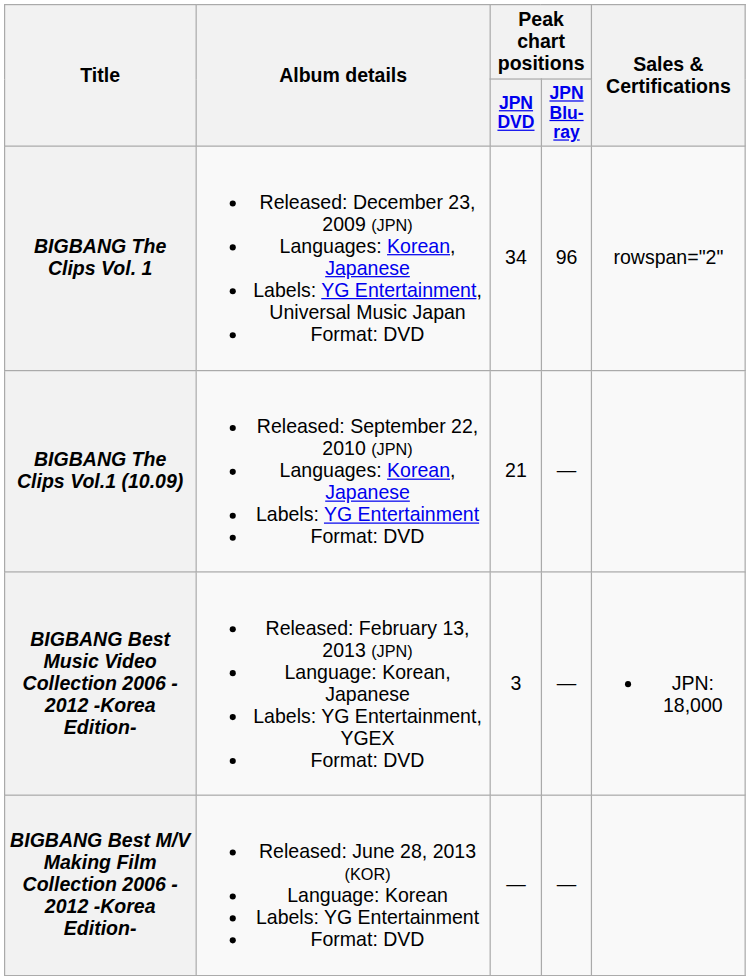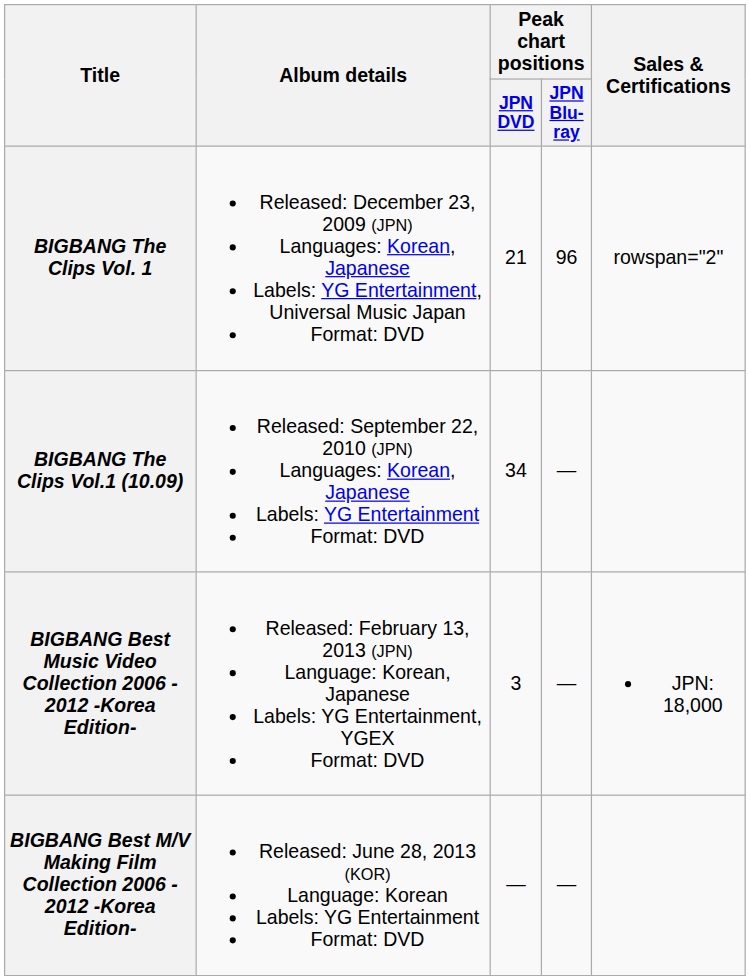(516, 258) 34 -> (516, 258) 21
(516, 470) 21 -> (516, 470) 34
